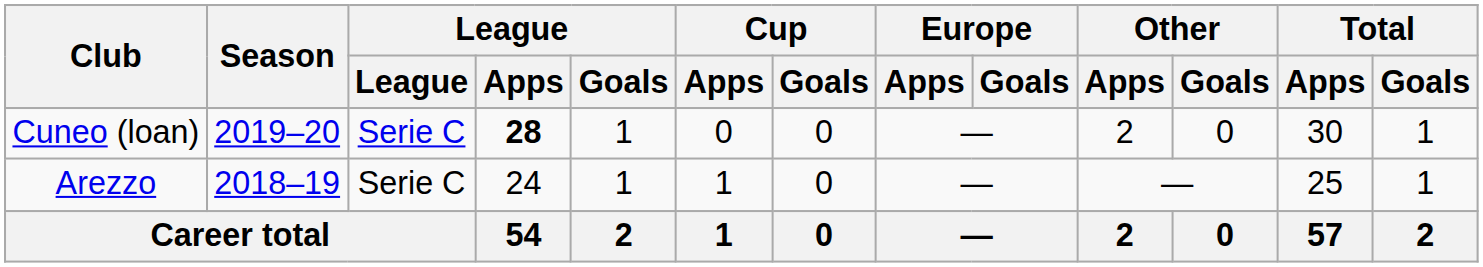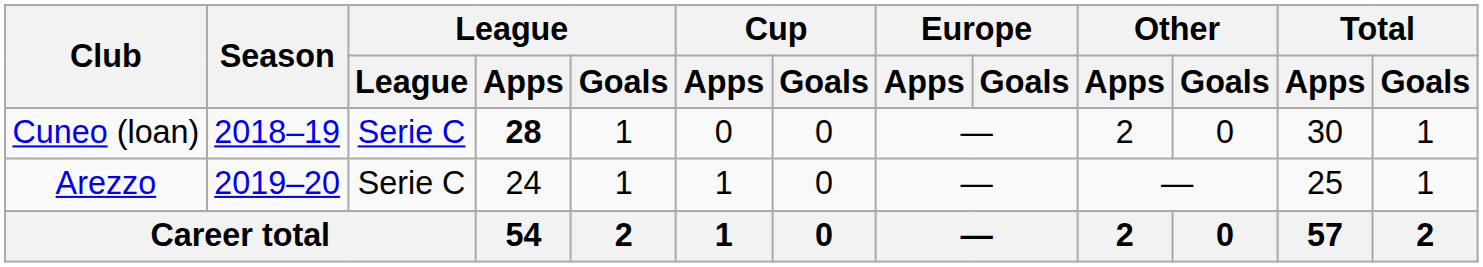(277, 132) 2019–20 -> (277, 132) 2018–19
(277, 183) 2018–19 -> (277, 183) 2019–20
